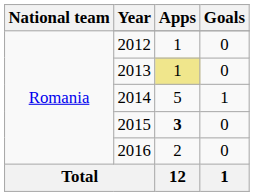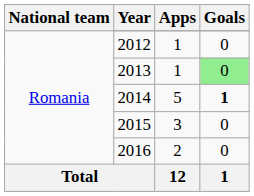(177, 71) khaki background -> (177, 71) no background
(224, 71) no background -> (224, 71) lightgreen background
(224, 97) normal -> (224, 97) bold
(177, 124) bold -> (177, 124) normal
